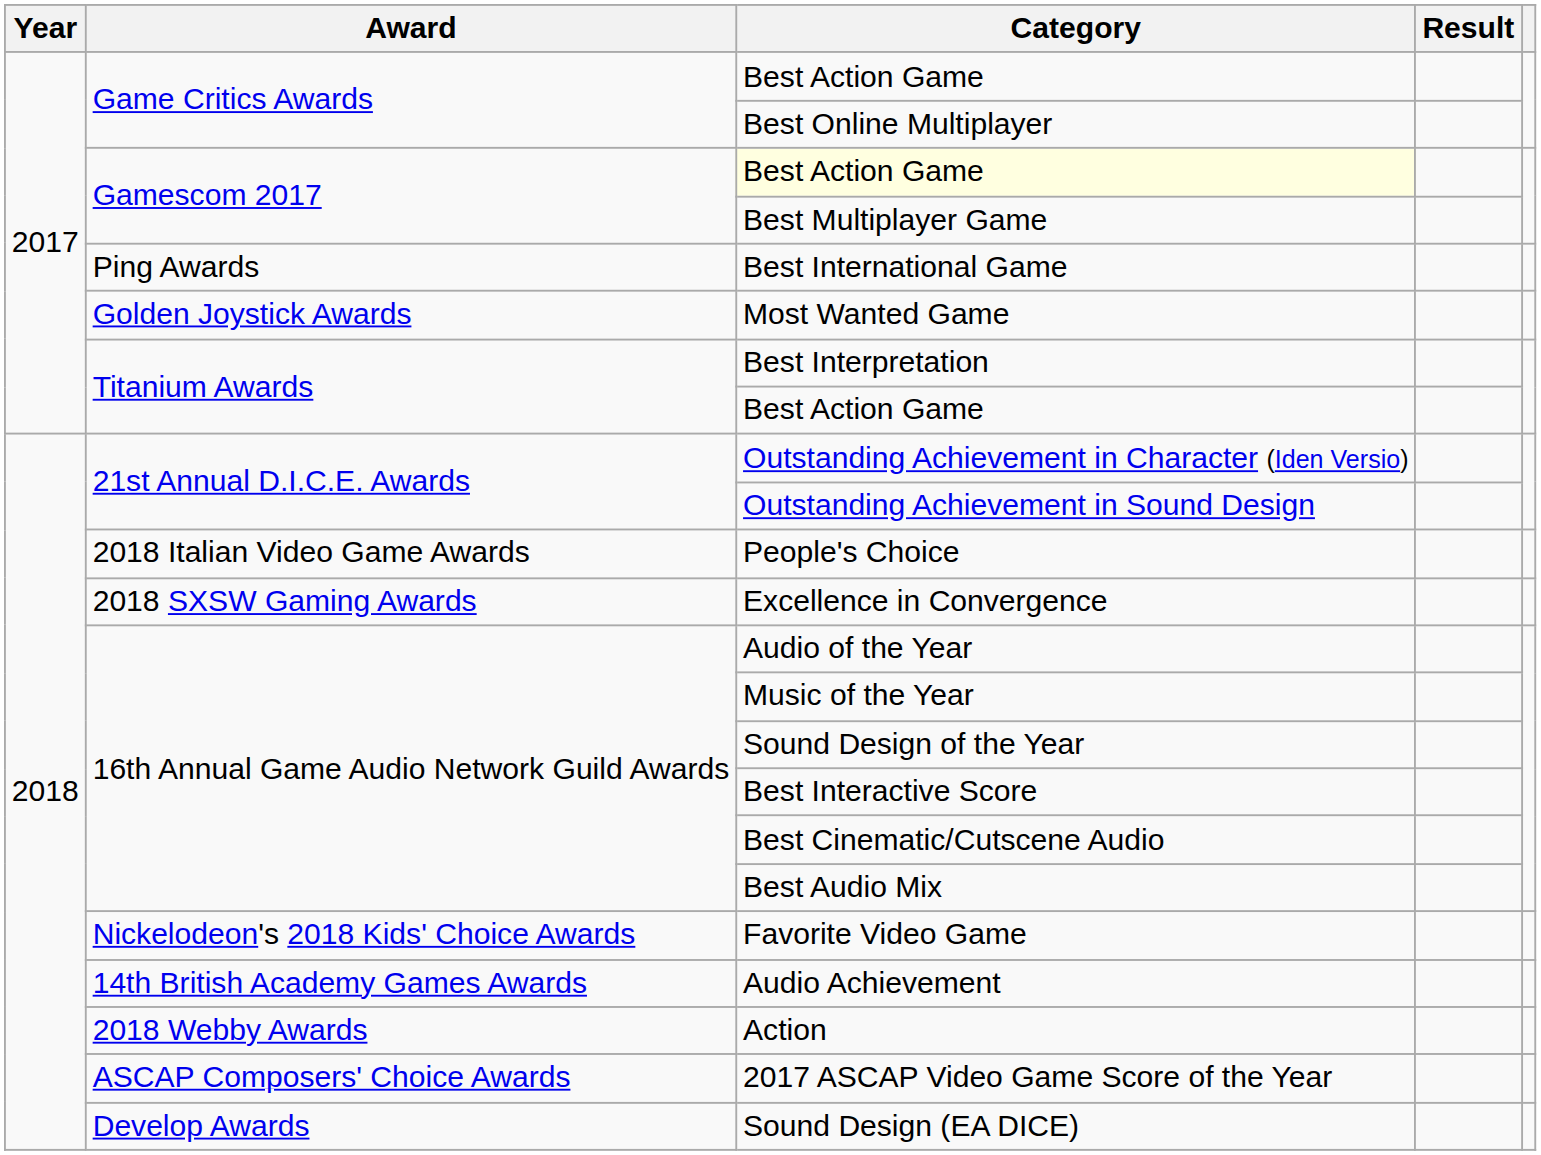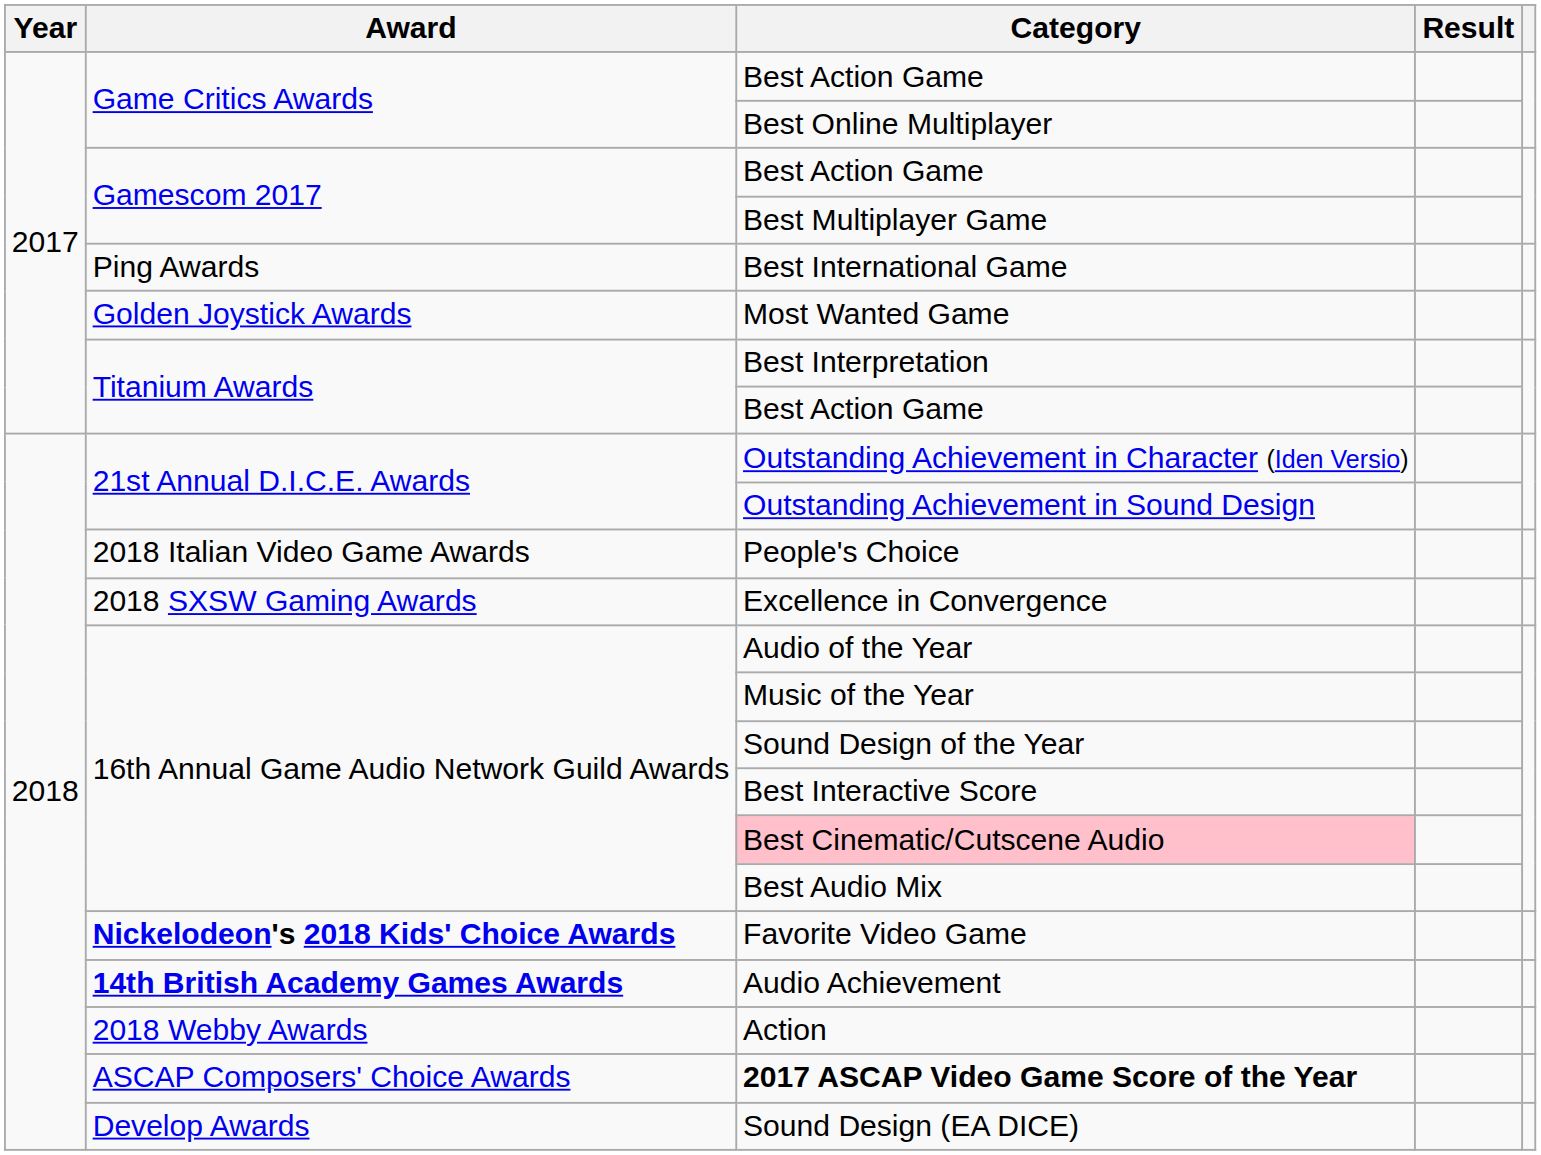(863, 171) lightyellow background -> (863, 171) no background
(954, 839) no background -> (954, 839) pink background
(364, 934) normal -> (384, 934) bold
(340, 982) normal -> (358, 982) bold
(1038, 1077) normal -> (1050, 1077) bold
